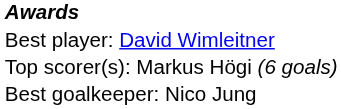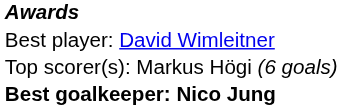(131, 94) normal -> (140, 94) bold
